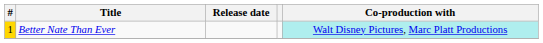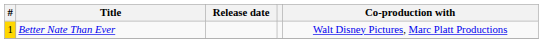(410, 30) paleturquoise background -> (410, 30) no background
